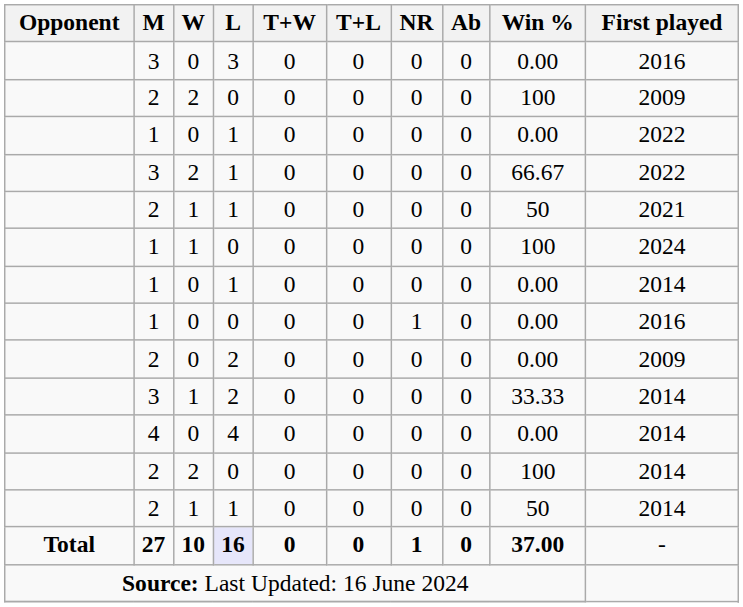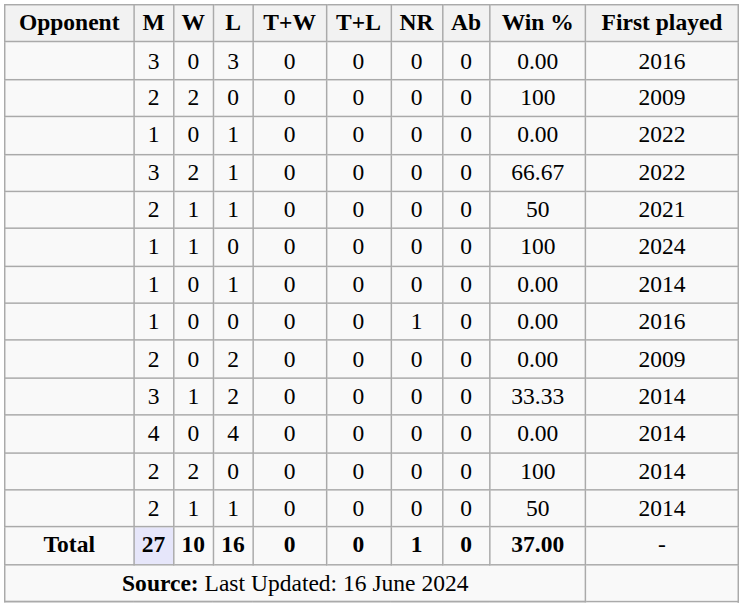(154, 545) no background -> (154, 545) lavender background
(233, 545) lavender background -> (233, 545) no background
